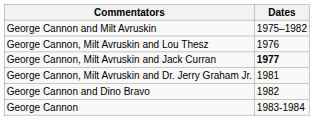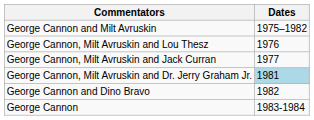(268, 60) bold -> (268, 60) normal
(268, 76) no background -> (268, 76) lightblue background
